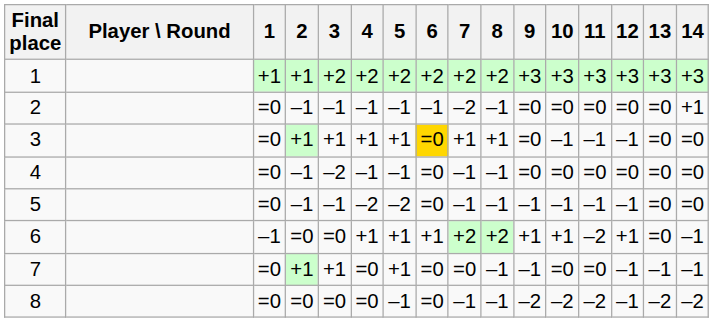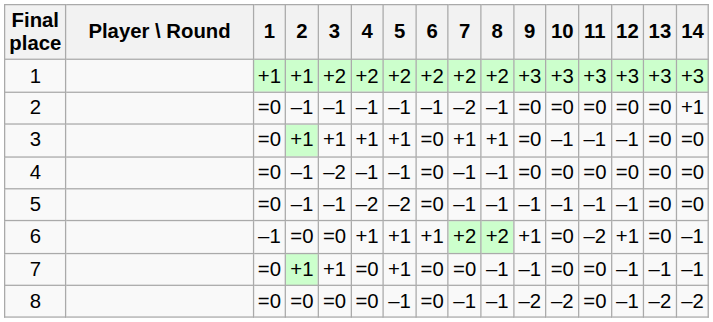(432, 140) gold background -> (432, 140) no background
(562, 236) +1 -> (562, 236) =0
(595, 301) –2 -> (595, 301) =0
